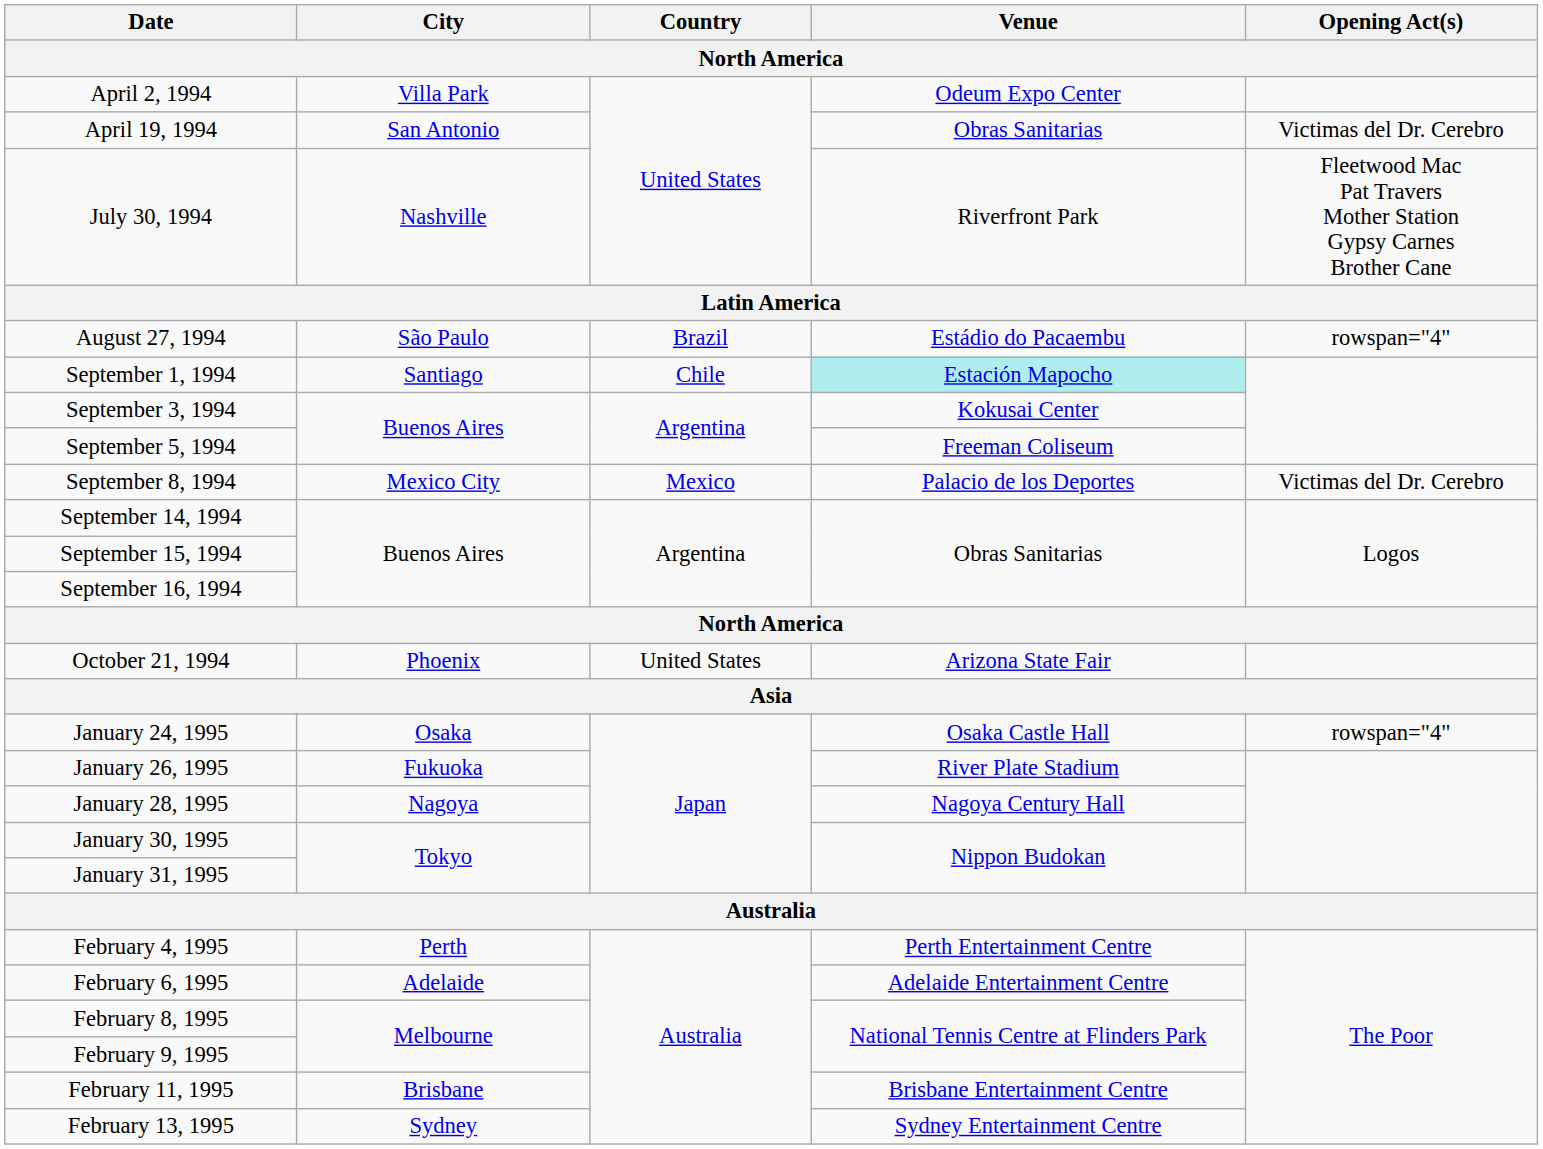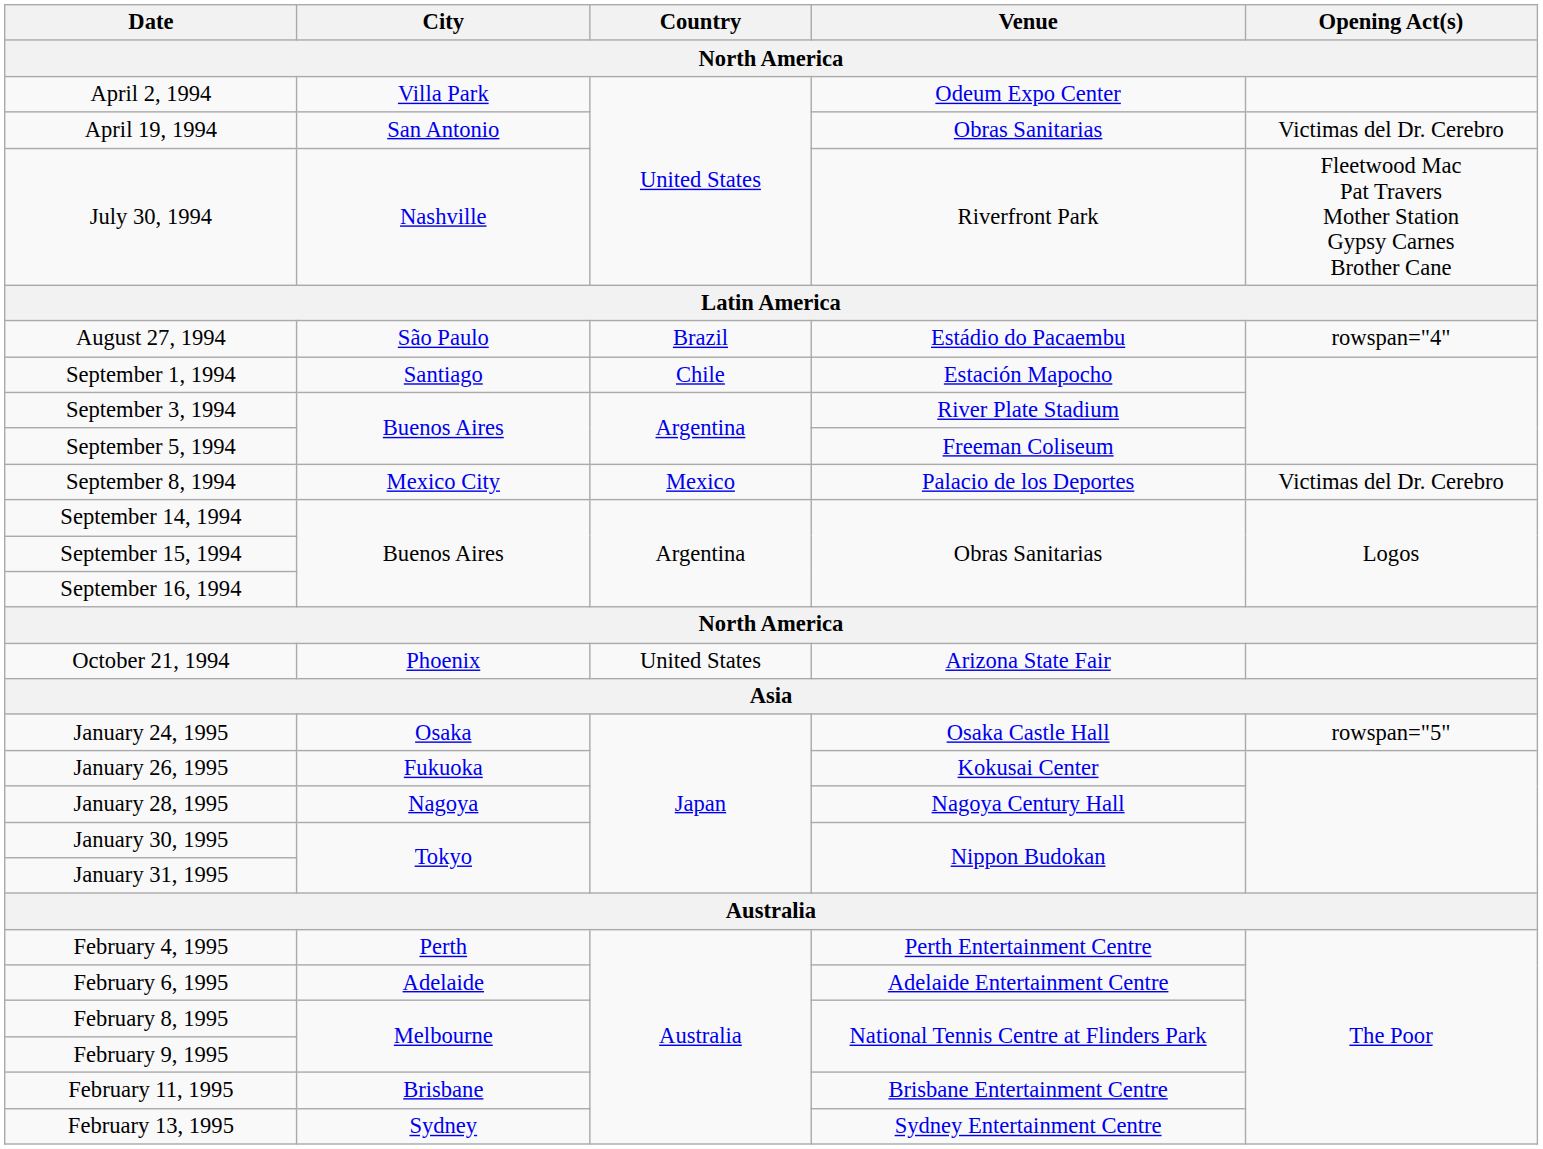(1028, 374) paleturquoise background -> (1028, 374) no background
(1028, 410) Kokusai Center -> (1028, 410) River Plate Stadium
(1391, 732) rowspan="4" -> (1391, 732) rowspan="5"
(1028, 767) River Plate Stadium -> (1028, 767) Kokusai Center
